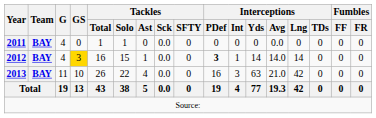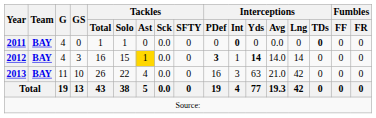(237, 43) normal -> (237, 43) bold
(320, 43) normal -> (320, 43) bold
(79, 58) gold background -> (79, 58) no background
(145, 58) no background -> (145, 58) gold background
(256, 58) normal -> (256, 58) bold
